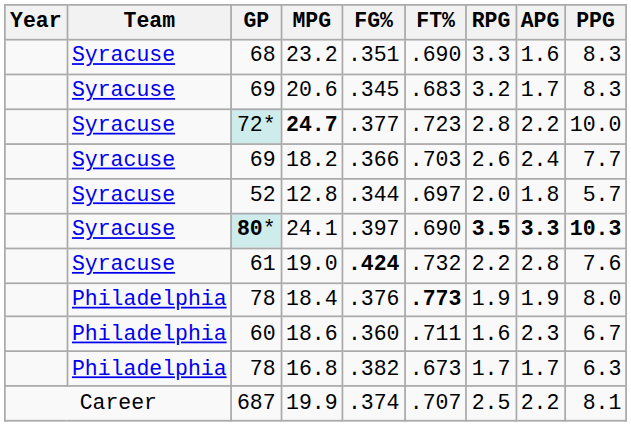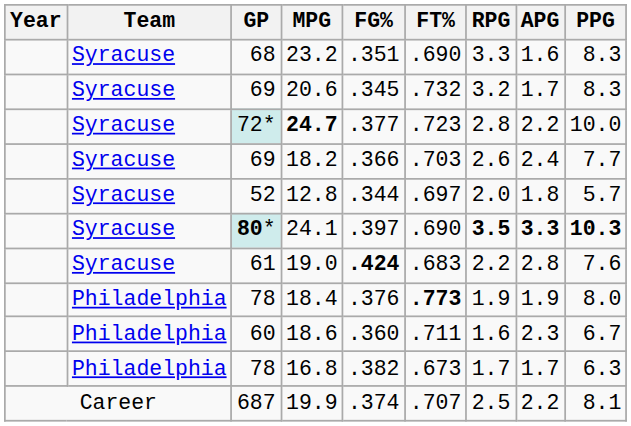(436, 92) .683 -> (436, 92) .732
(436, 265) .732 -> (436, 265) .683
